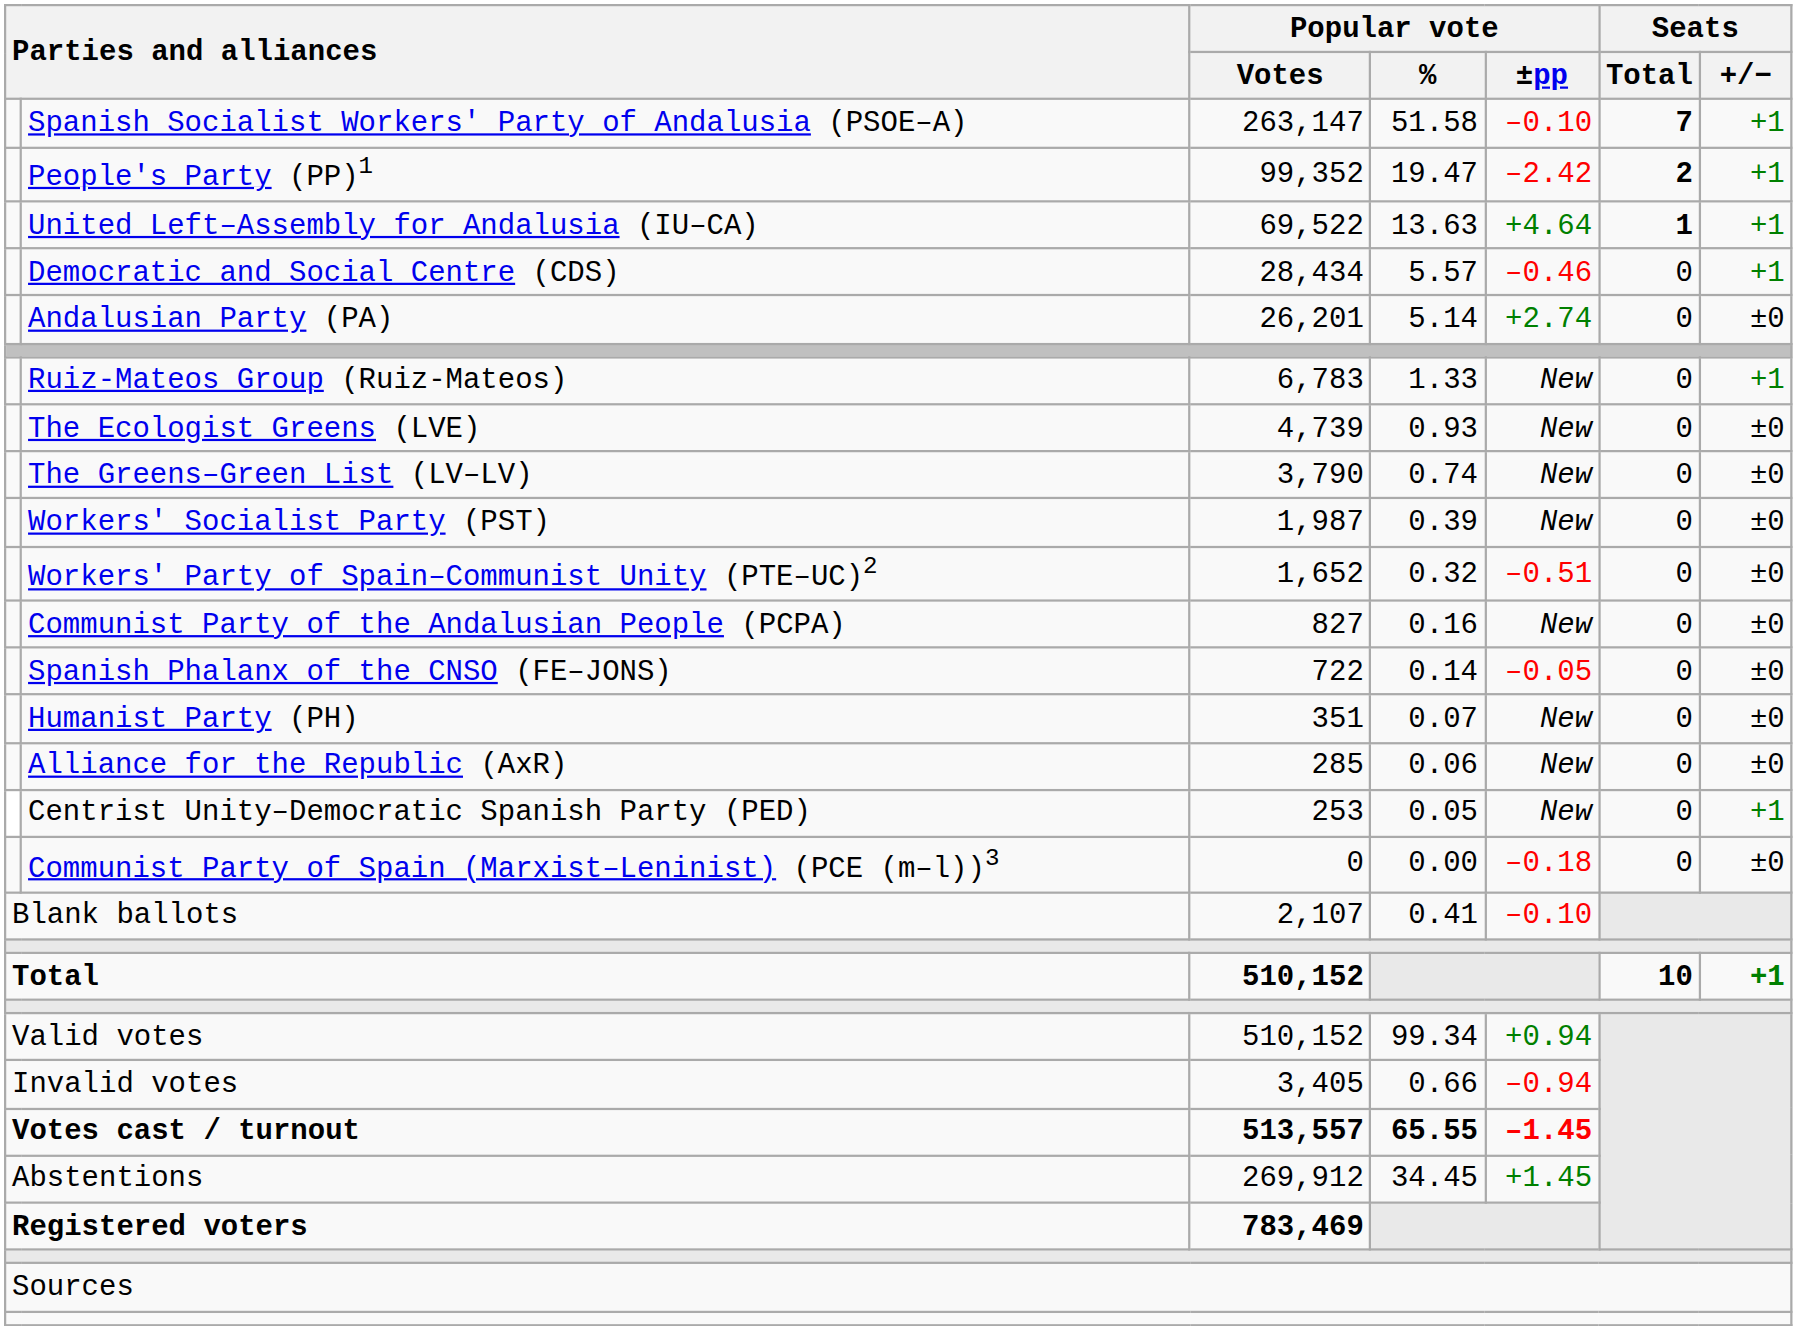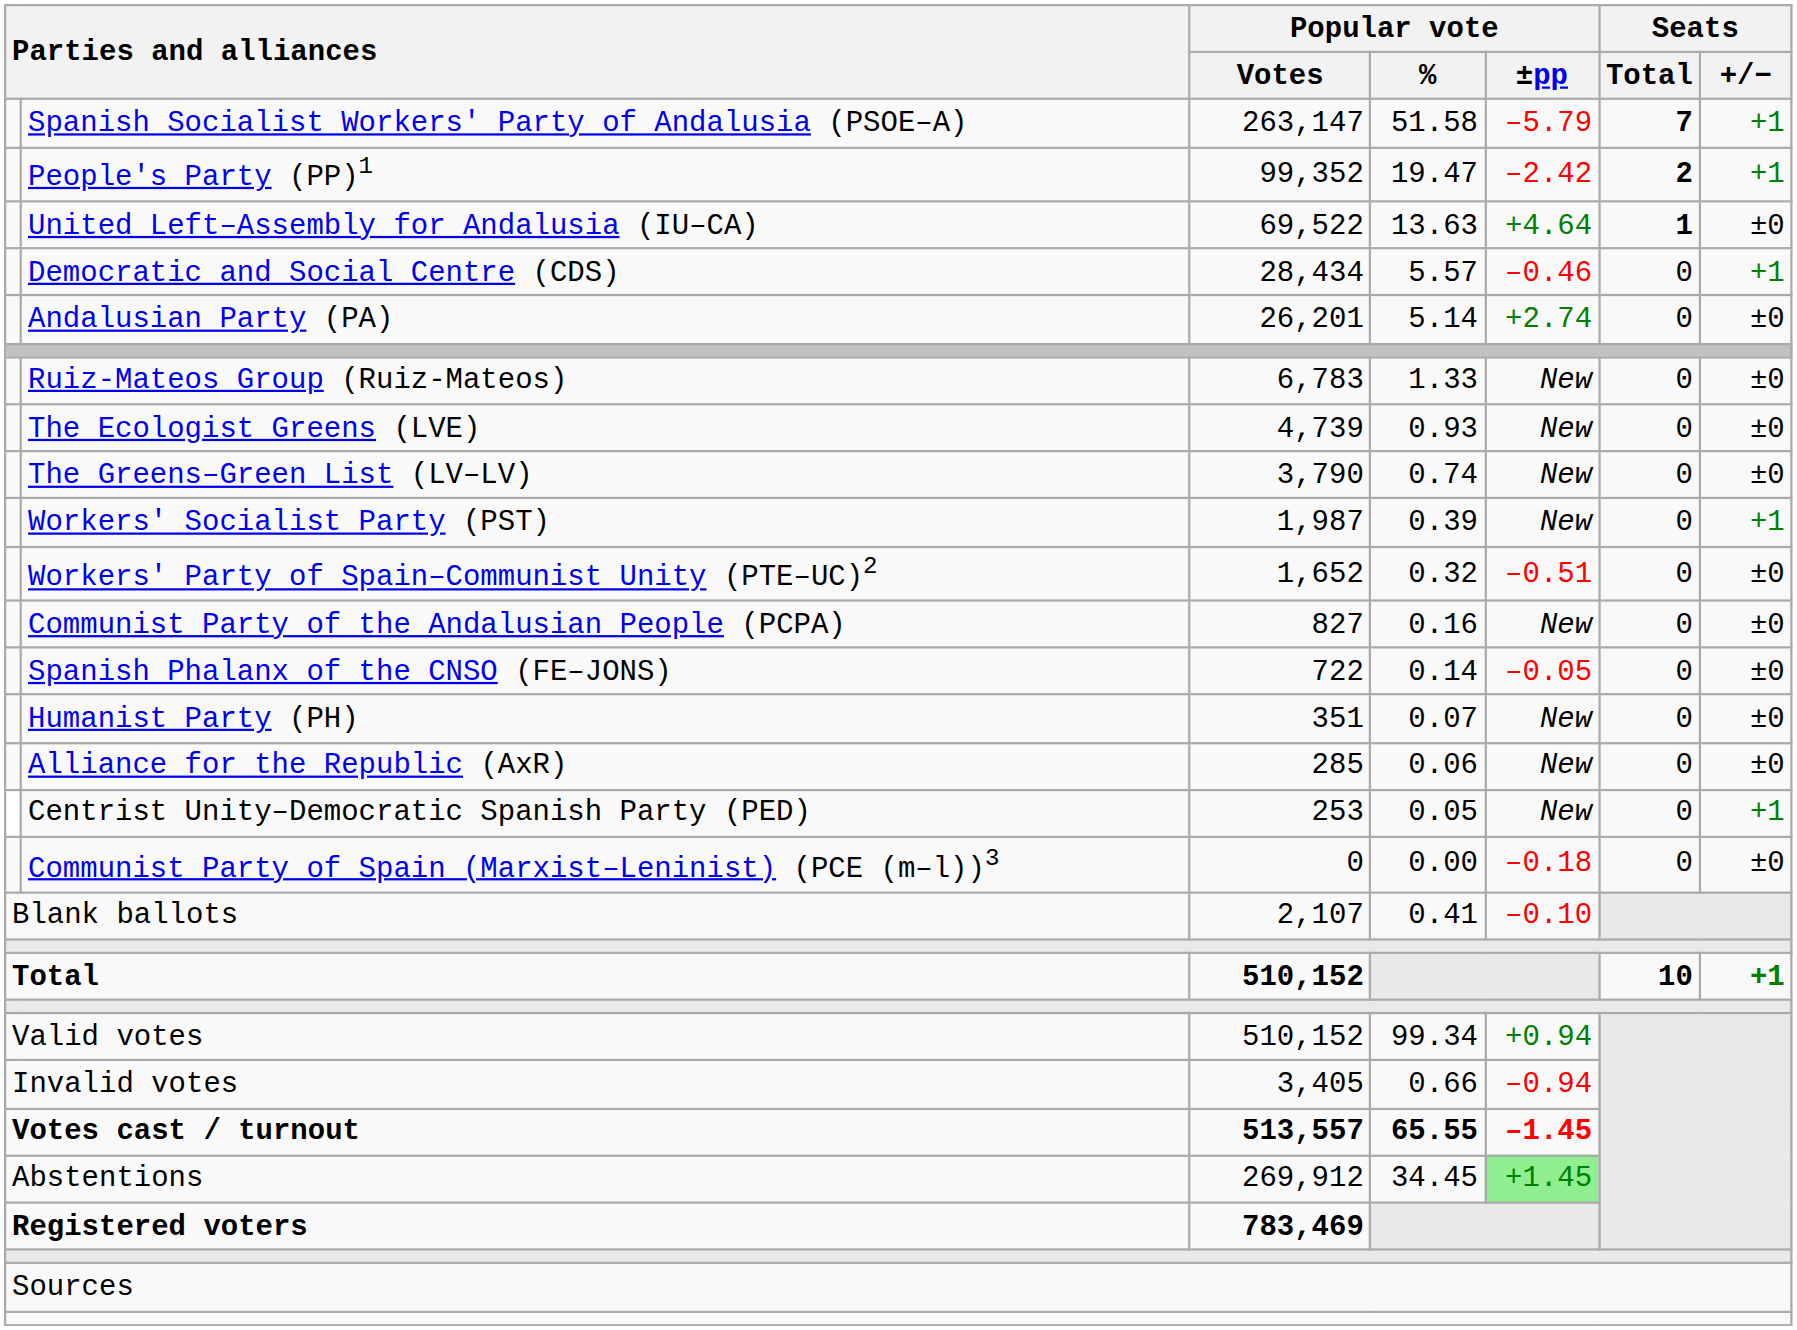(1549, 123) –0.10 -> (1549, 123) –5.79
(1767, 225) +1 -> (1767, 225) ±0
(1767, 381) +1 -> (1767, 381) ±0
(1767, 522) ±0 -> (1767, 522) +1
(1549, 1179) no background -> (1549, 1179) lightgreen background
